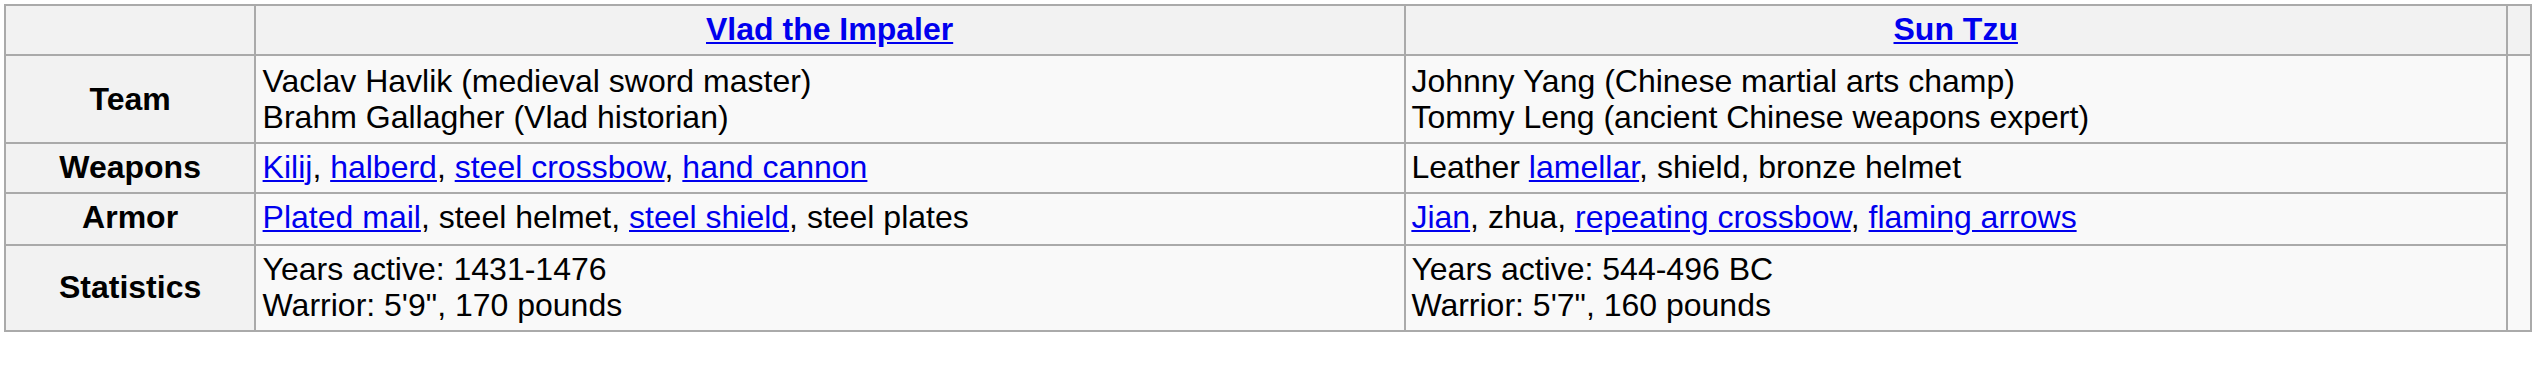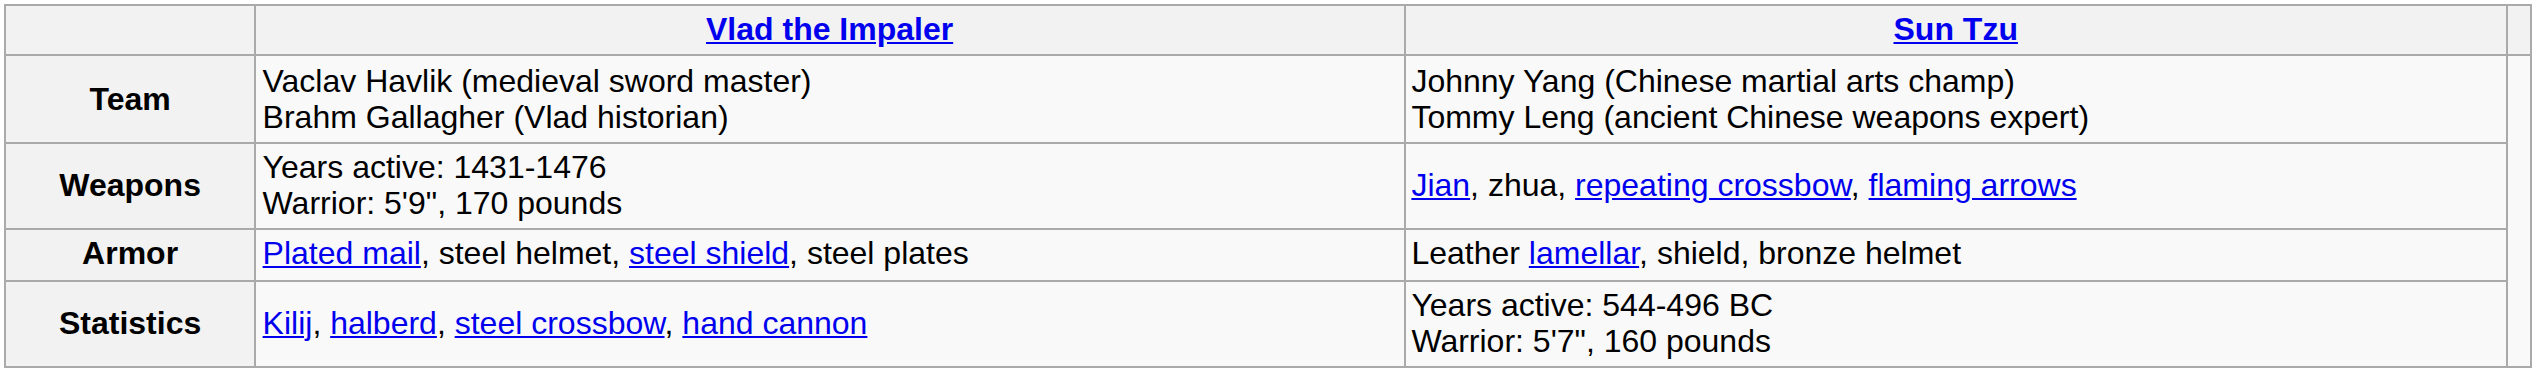(565, 167) Kilij, halberd, steel crossbow, hand cannon -> (442, 185) Years active: 1431-1476 Warrior: 5'9", 170 pounds
(1686, 167) Leather lamellar, shield, bronze helmet -> (1744, 185) Jian, zhua, repeating crossbow, flaming arrows
(1744, 218) Jian, zhua, repeating crossbow, flaming arrows -> (1686, 254) Leather lamellar, shield, bronze helmet
(442, 286) Years active: 1431-1476 Warrior: 5'9", 170 pounds -> (565, 322) Kilij, halberd, steel crossbow, hand cannon
